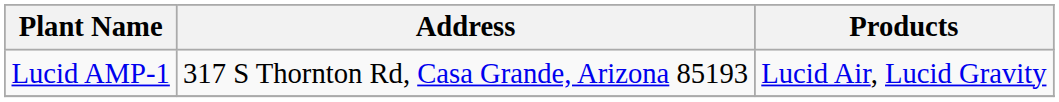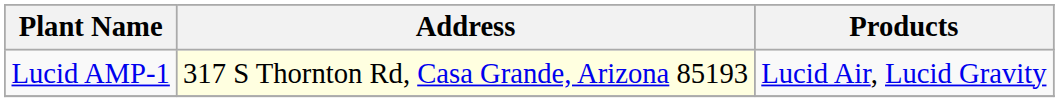(466, 72) no background -> (466, 72) lightyellow background
